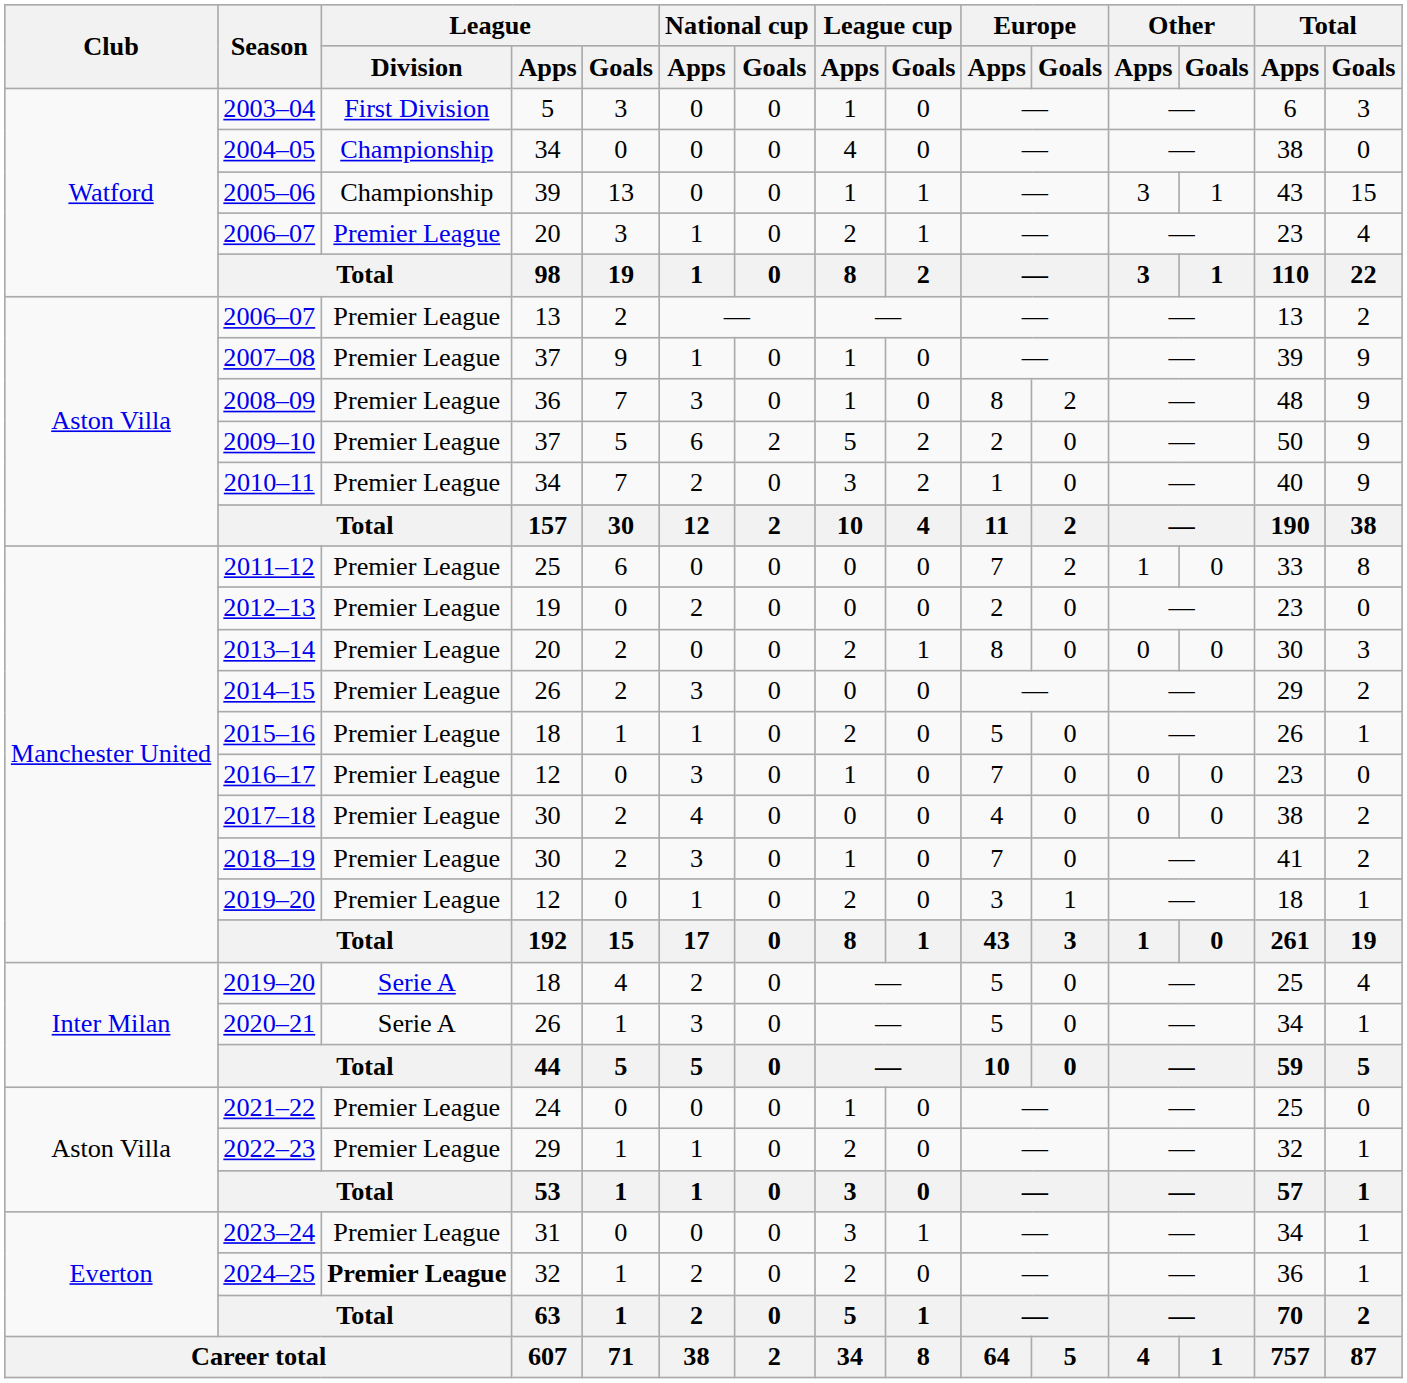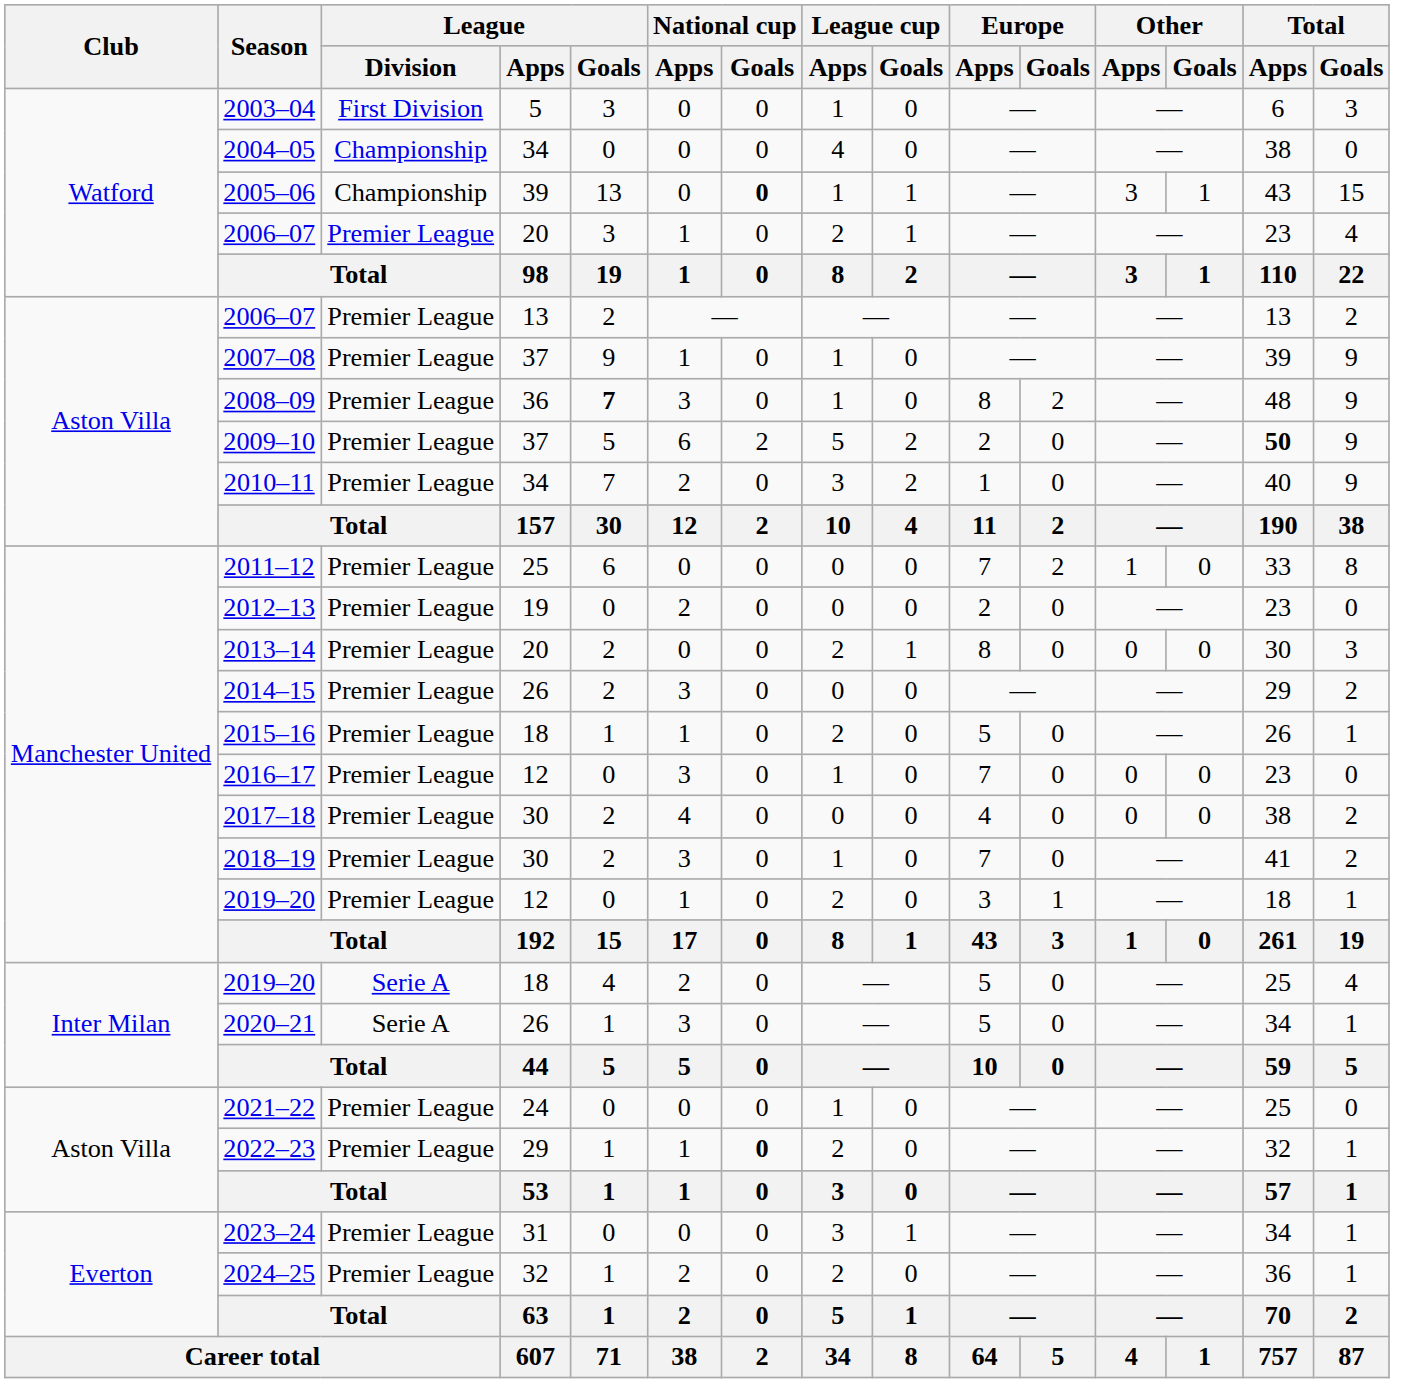(774, 191) normal -> (762, 191) bold
(621, 399) normal -> (609, 399) bold
(1290, 441) normal -> (1278, 441) bold
(774, 1148) normal -> (762, 1148) bold
(417, 1273) bold -> (411, 1273) normal
